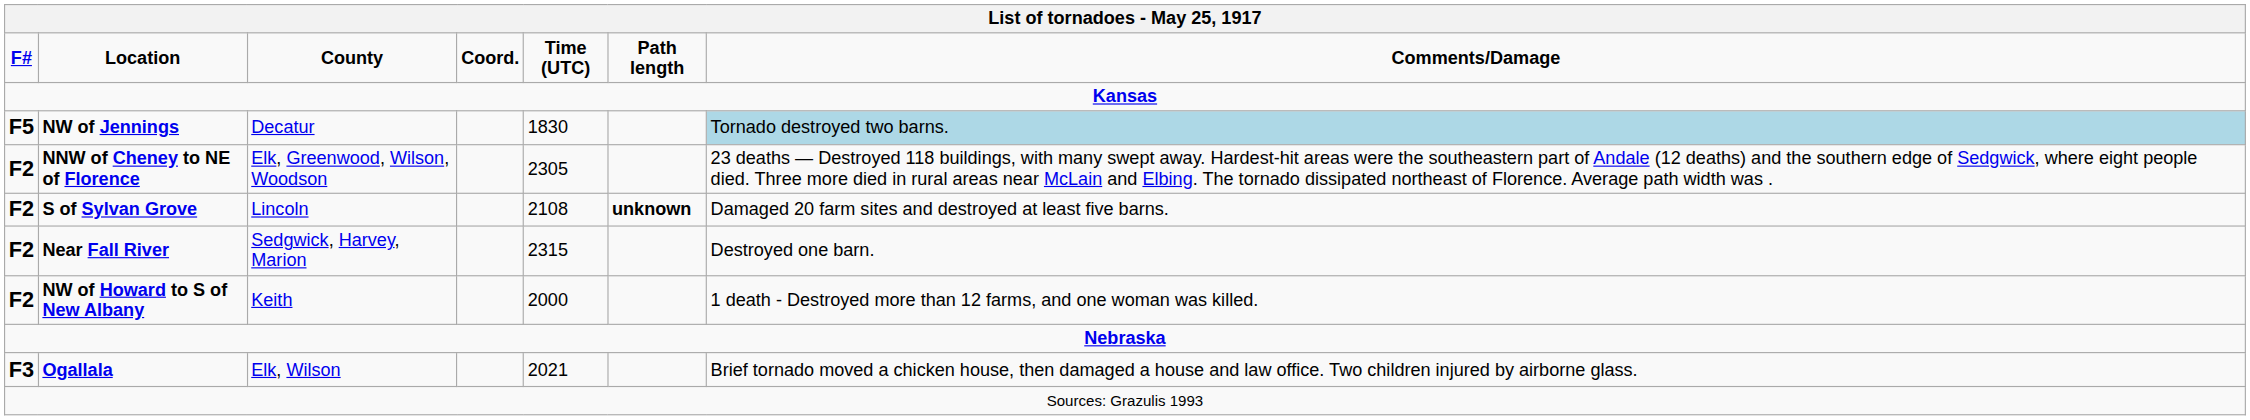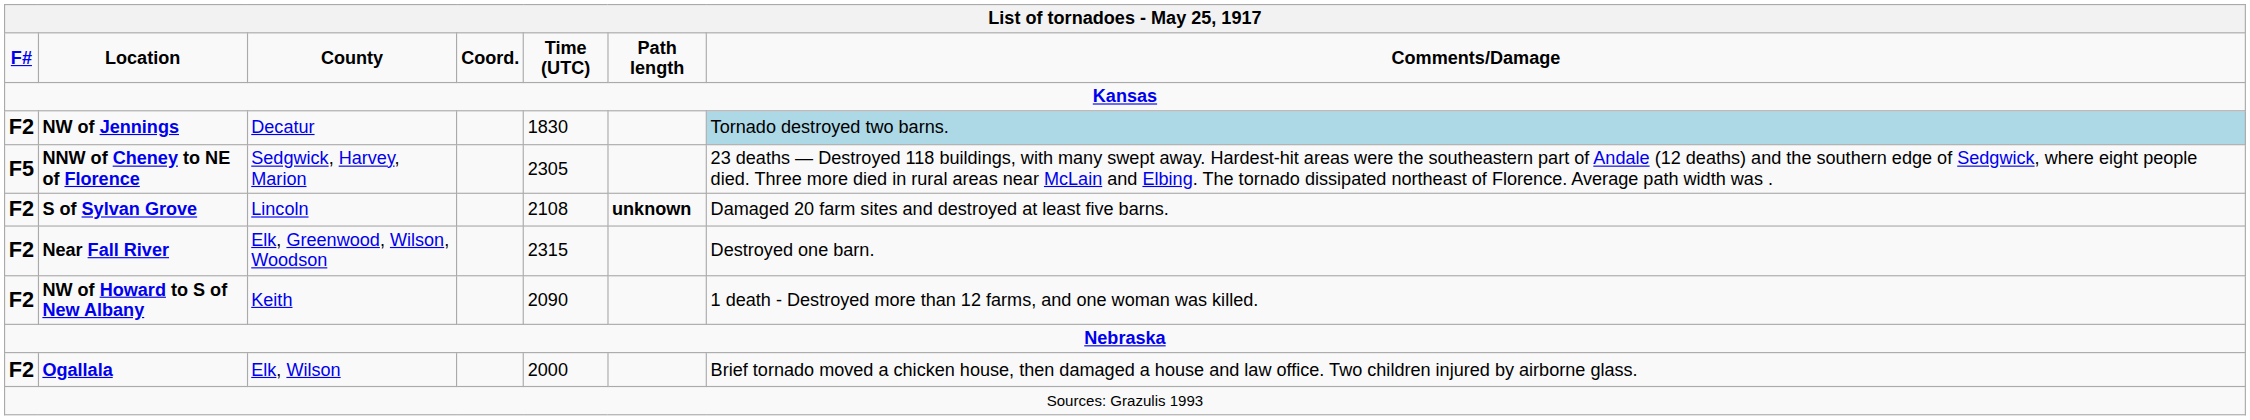(21, 127) F5 -> (21, 127) F2
(21, 168) F2 -> (21, 168) F5
(350, 168) Elk, Greenwood, Wilson, Woodson -> (325, 168) Sedgwick, Harvey, Marion
(325, 250) Sedgwick, Harvey, Marion -> (350, 250) Elk, Greenwood, Wilson, Woodson
(548, 299) 2000 -> (548, 299) 2090
(21, 369) F3 -> (21, 369) F2
(548, 369) 2021 -> (548, 369) 2000
